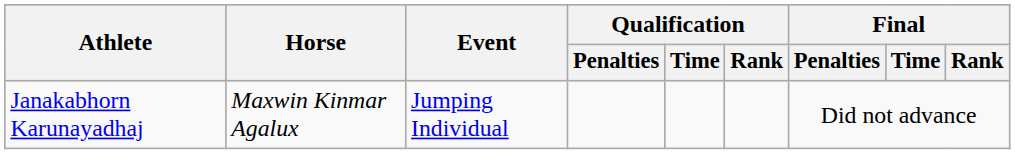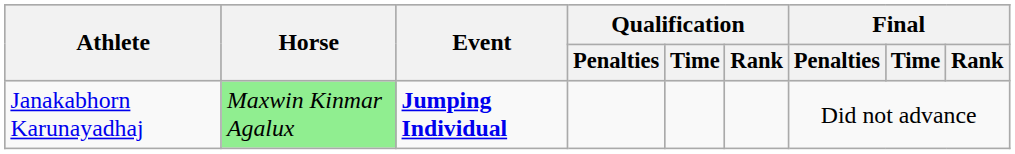(309, 114) no background -> (305, 114) lightgreen background
(460, 114) normal -> (454, 114) bold
